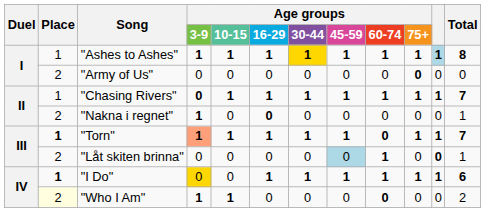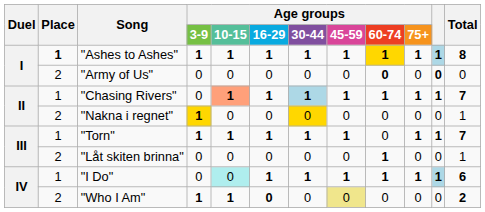(58, 55) normal -> (58, 55) bold
(308, 55) gold background -> (308, 55) no background
(385, 55) no background -> (385, 55) gold background
(385, 75) normal -> (385, 75) bold
(418, 75) bold -> (418, 75) normal
(438, 75) normal -> (438, 75) bold
(199, 95) bold -> (199, 95) normal
(230, 95) no background -> (230, 95) lightsalmon background
(308, 95) no background -> (308, 95) lightblue background
(199, 116) no background -> (199, 116) gold background
(269, 116) bold -> (269, 116) normal
(308, 116) no background -> (308, 116) gold background
(58, 136) bold -> (58, 136) normal
(199, 136) lightsalmon background -> (199, 136) no background
(385, 136) bold -> (385, 136) normal
(346, 156) lightblue background -> (346, 156) no background
(438, 156) bold -> (438, 156) normal
(58, 177) bold -> (58, 177) normal
(199, 177) gold background -> (199, 177) no background
(230, 177) no background -> (230, 177) paleturquoise background
(438, 177) no background -> (438, 177) lightblue background
(58, 197) lightyellow background -> (58, 197) no background
(269, 197) normal -> (269, 197) bold
(346, 197) no background -> (346, 197) khaki background
(385, 197) bold -> (385, 197) normal
(463, 197) normal -> (463, 197) bold
